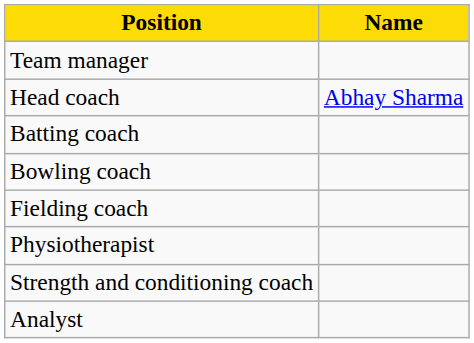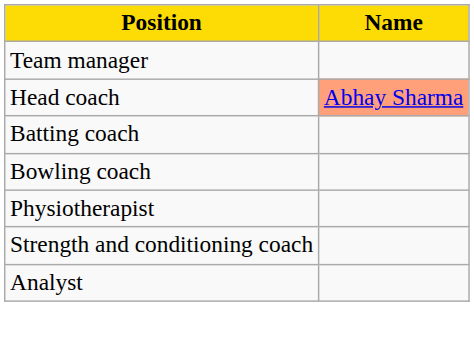(394, 97) no background -> (394, 97) lightsalmon background
- row: (79, 208)
